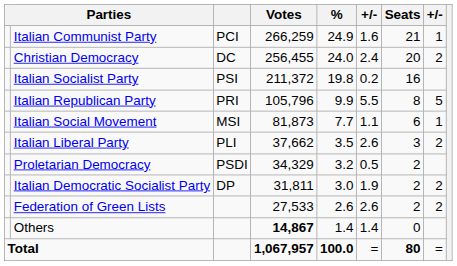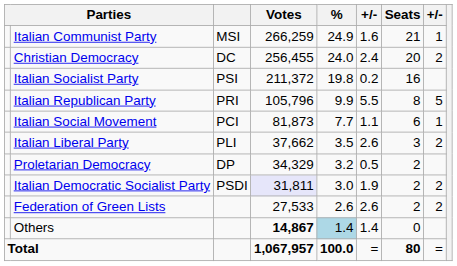(228, 36) PCI -> (228, 36) MSI
(228, 121) MSI -> (228, 121) PCI
(232, 164) PSDI -> (226, 164) DP
(226, 185) DP -> (232, 185) PSDI
(294, 185) no background -> (294, 185) lavender background
(344, 228) no background -> (344, 228) lightblue background
